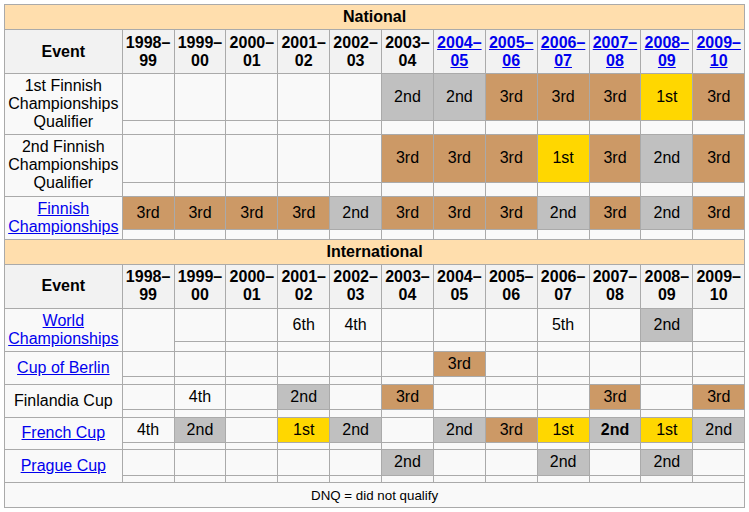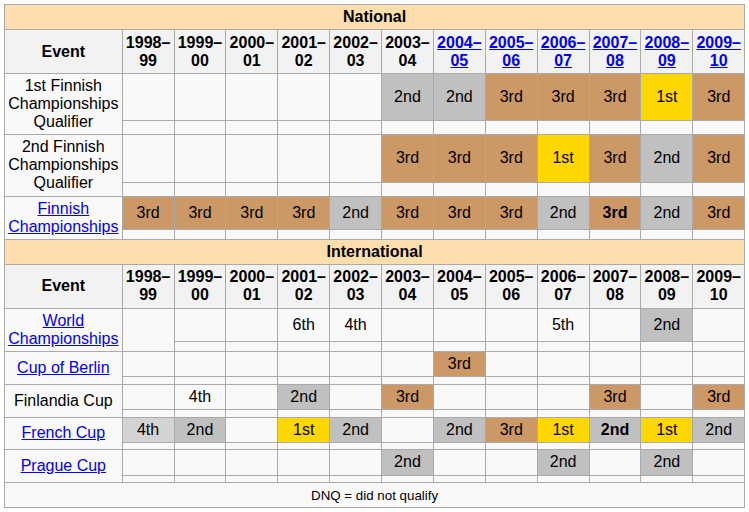(615, 212) normal -> (615, 212) bold
(148, 429) no background -> (148, 429) lightgrey background
